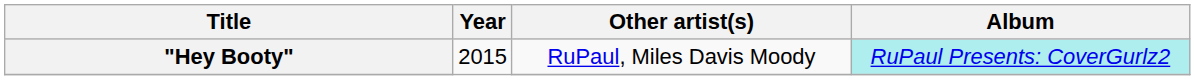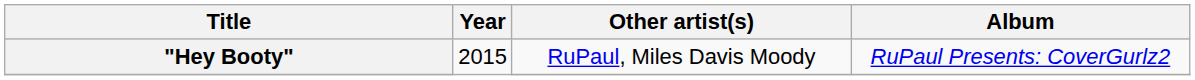(1020, 56) paleturquoise background -> (1020, 56) no background
